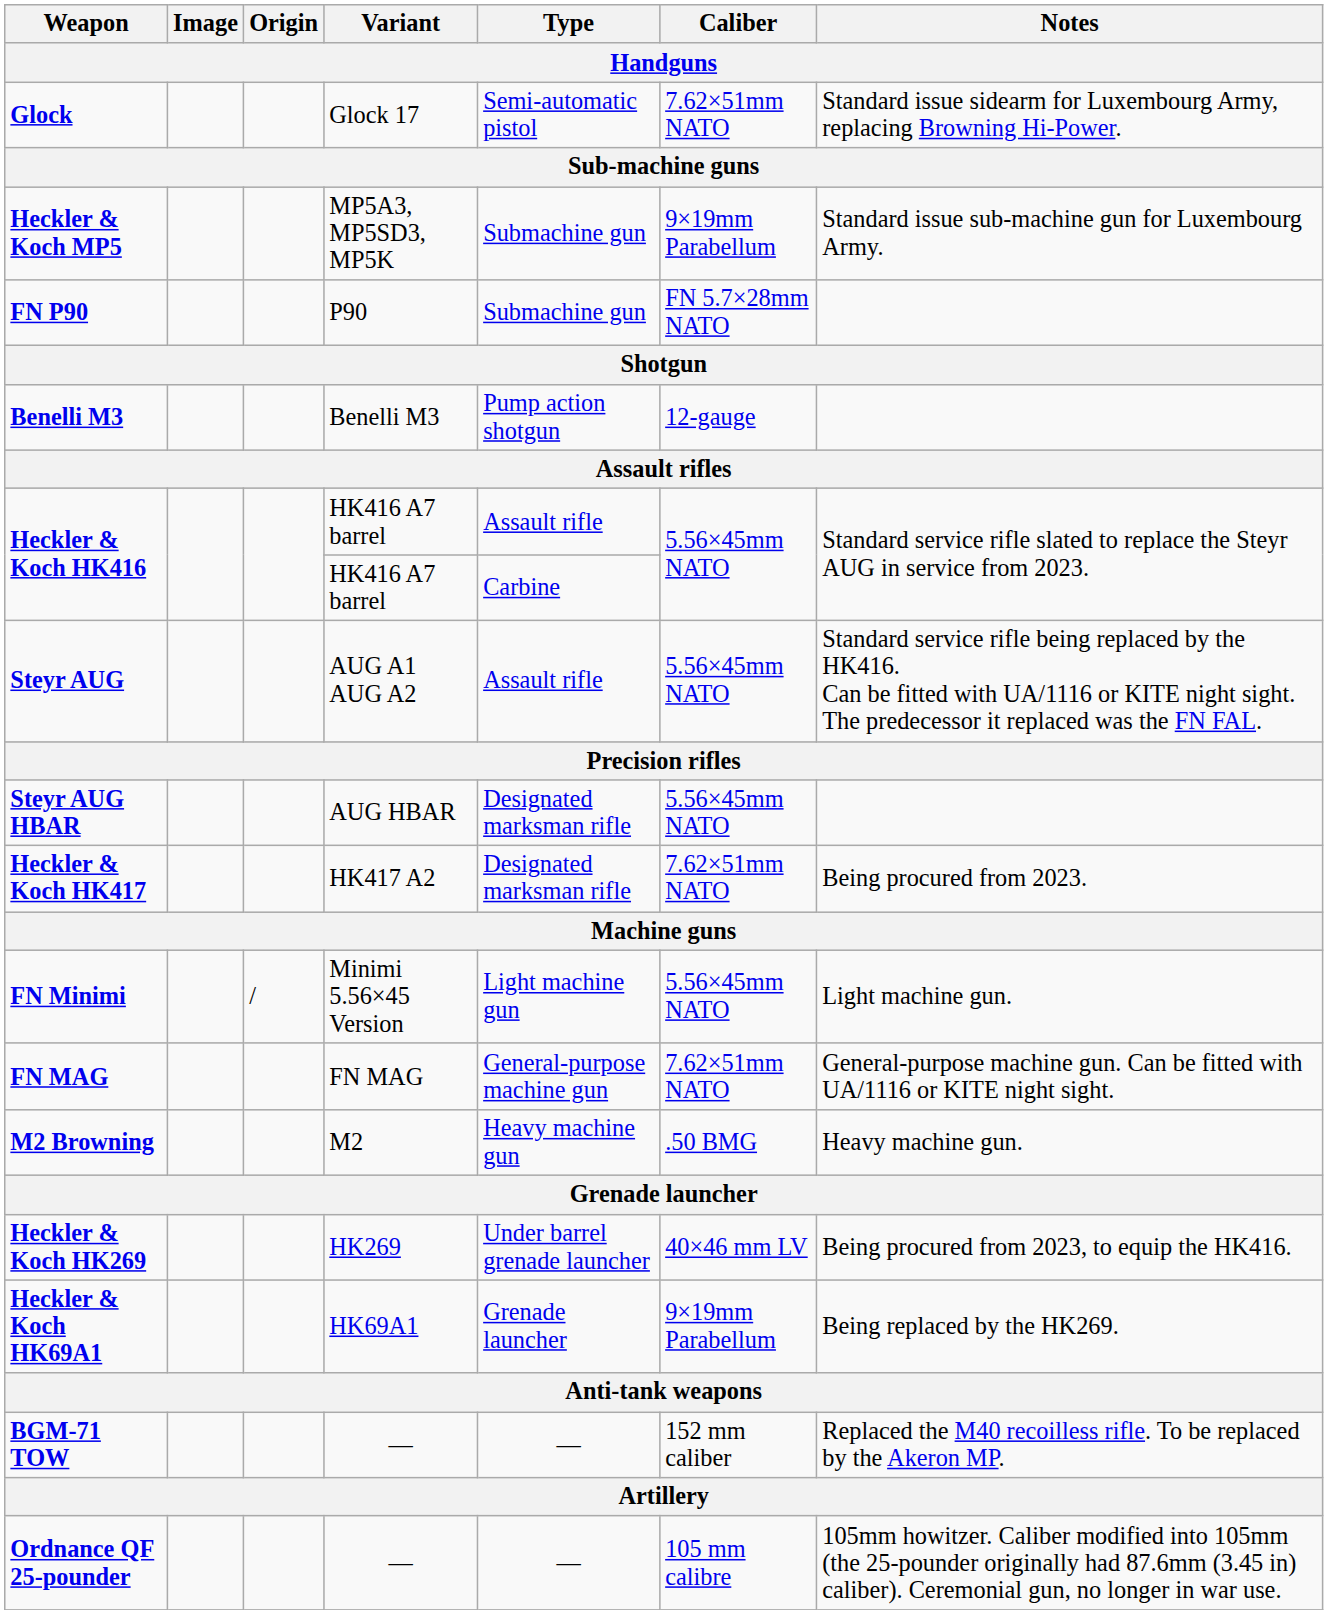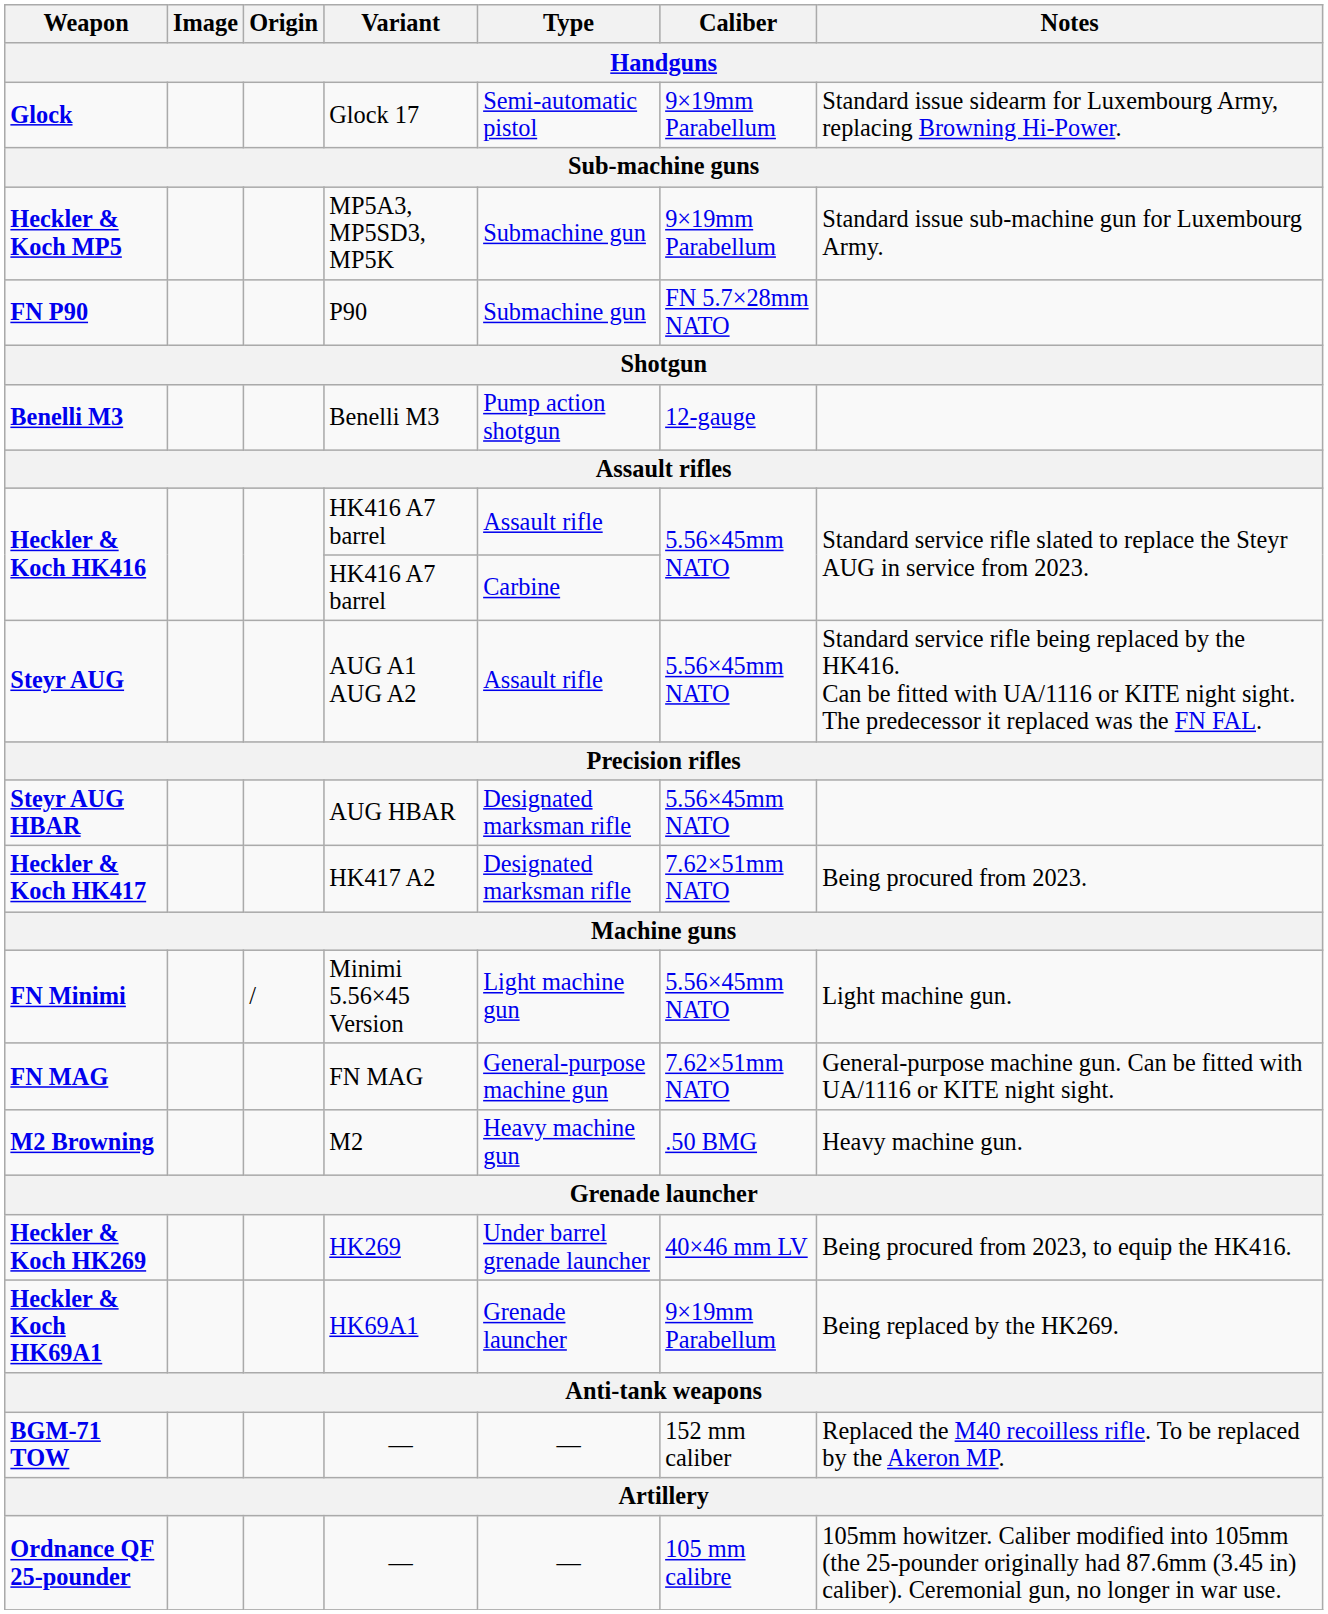(724, 114) 7.62×51mm NATO -> (721, 114) 9×19mm Parabellum
